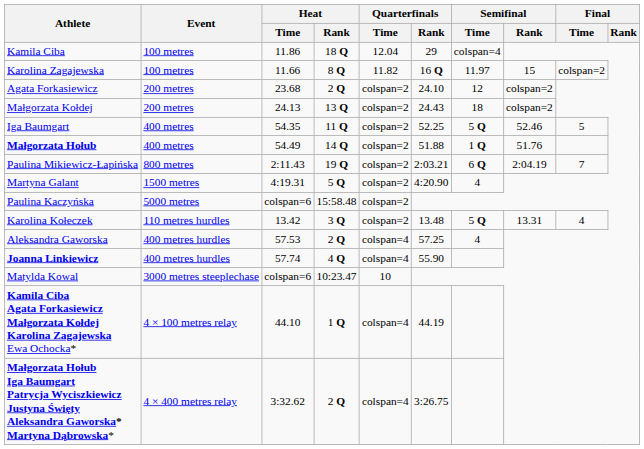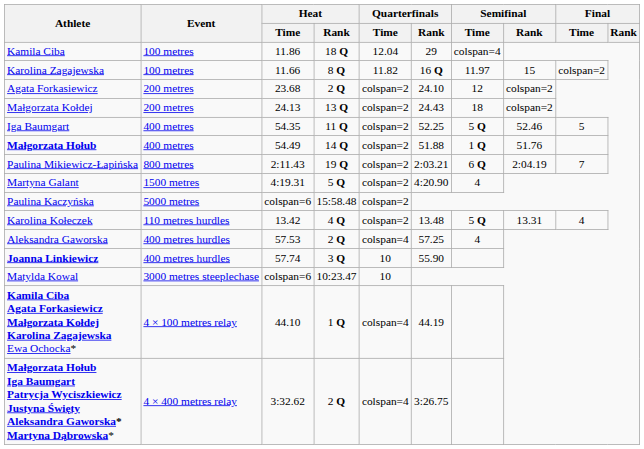(337, 220) 3 Q -> (337, 220) 4 Q
(337, 258) 4 Q -> (337, 258) 3 Q
(385, 258) colspan=4 -> (385, 258) 10
